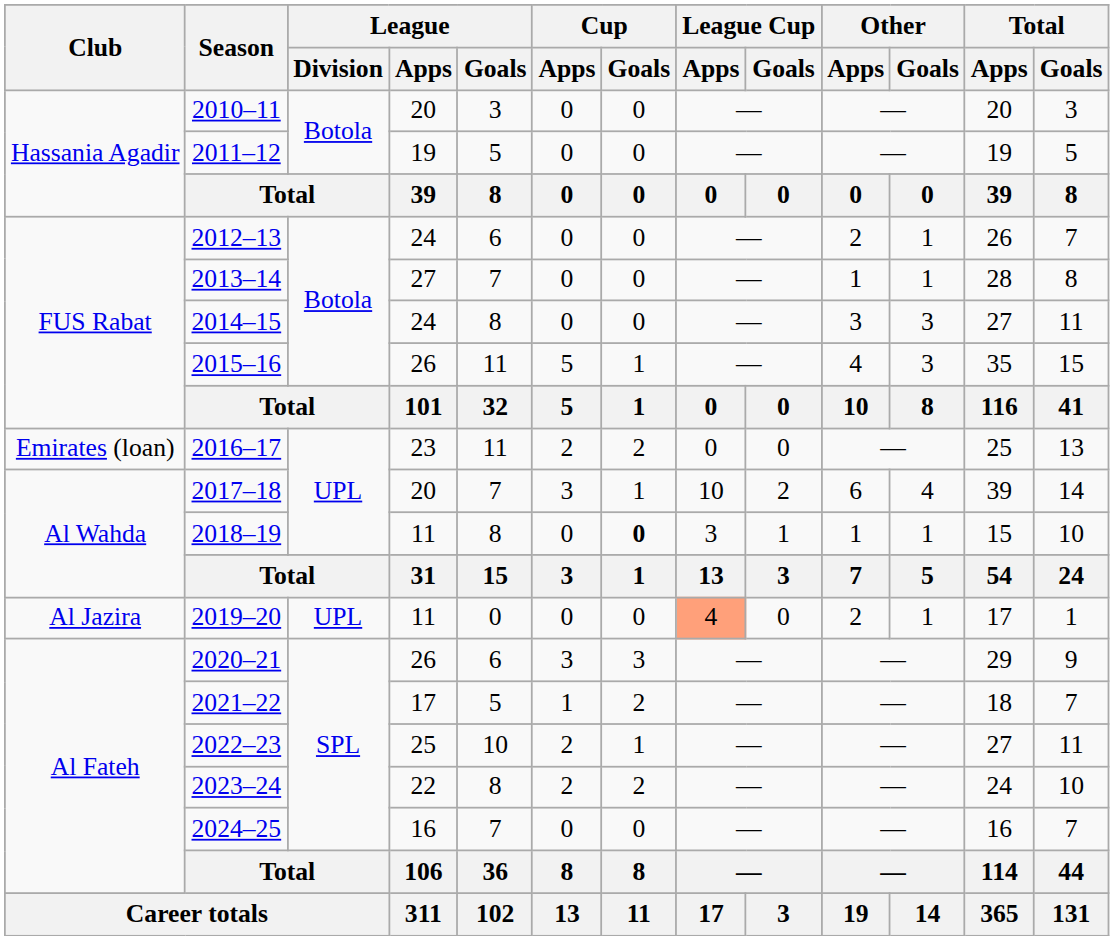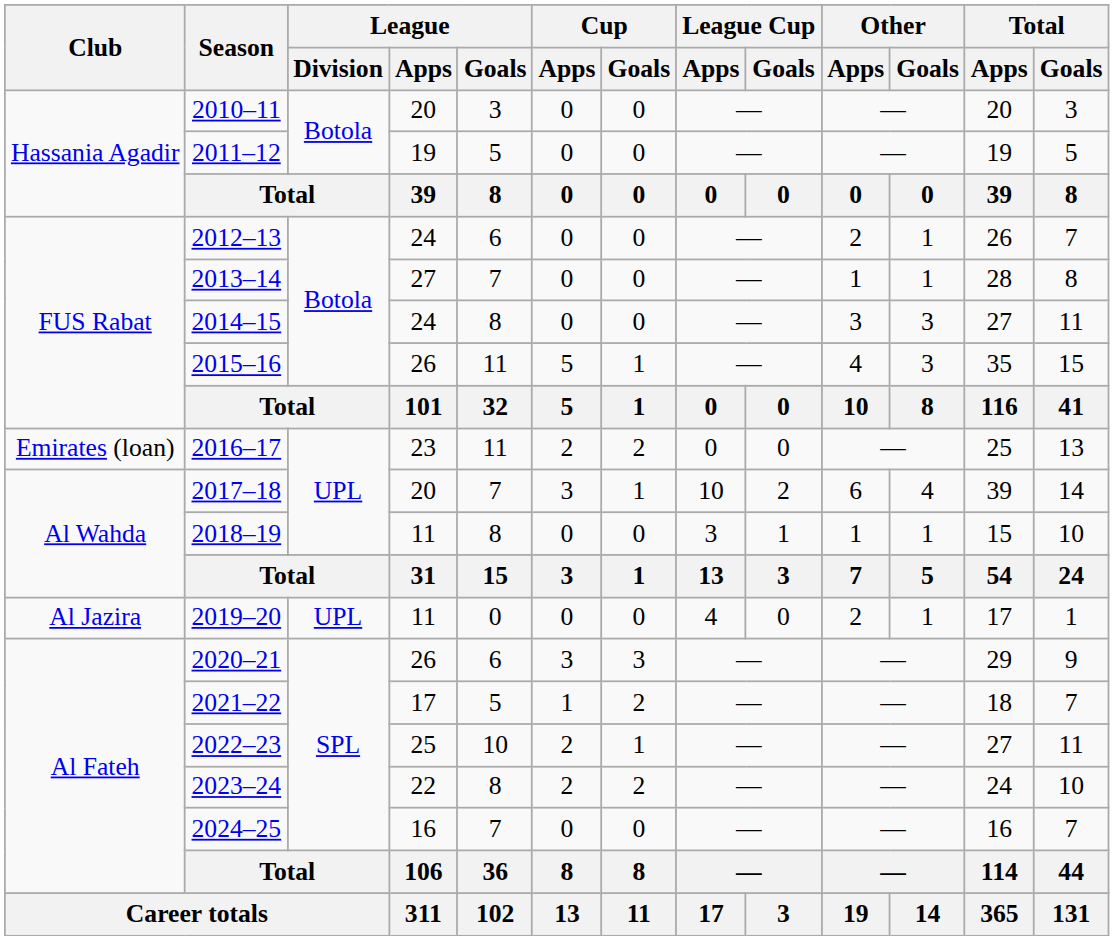(639, 533) bold -> (639, 533) normal
(711, 617) lightsalmon background -> (711, 617) no background
